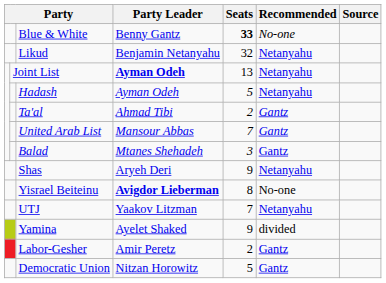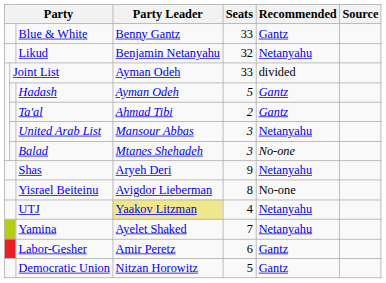(247, 33) bold -> (247, 33) normal
(277, 33) No-one -> (273, 33) Gantz
(150, 72) bold -> (148, 72) normal
(247, 72) 13 -> (247, 72) 33
(285, 72) Netanyahu -> (277, 72) divided
(285, 92) Netanyahu -> (273, 92) Gantz
(250, 131) 7 -> (250, 131) 3
(273, 131) Gantz -> (285, 131) Netanyahu
(273, 151) Gantz -> (277, 151) No-one
(167, 190) bold -> (164, 190) normal
(156, 209) no background -> (156, 209) khaki background
(250, 209) 7 -> (250, 209) 4
(250, 229) 9 -> (250, 229) 7
(277, 229) divided -> (285, 229) Netanyahu
(250, 248) 2 -> (250, 248) 6
